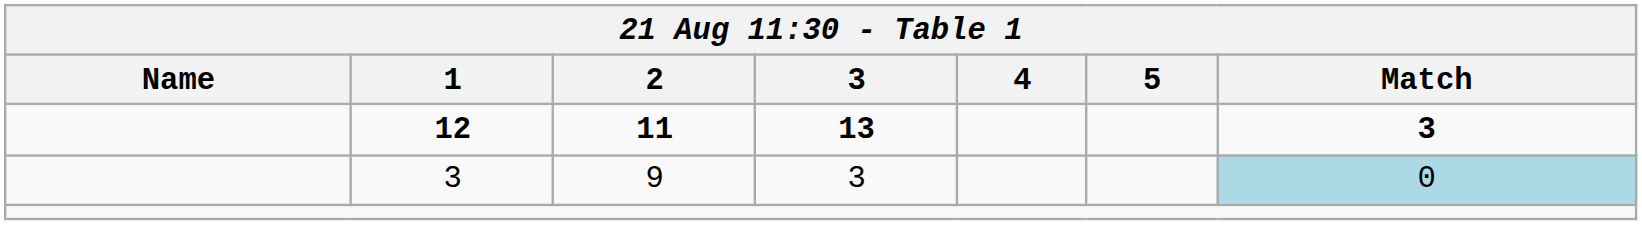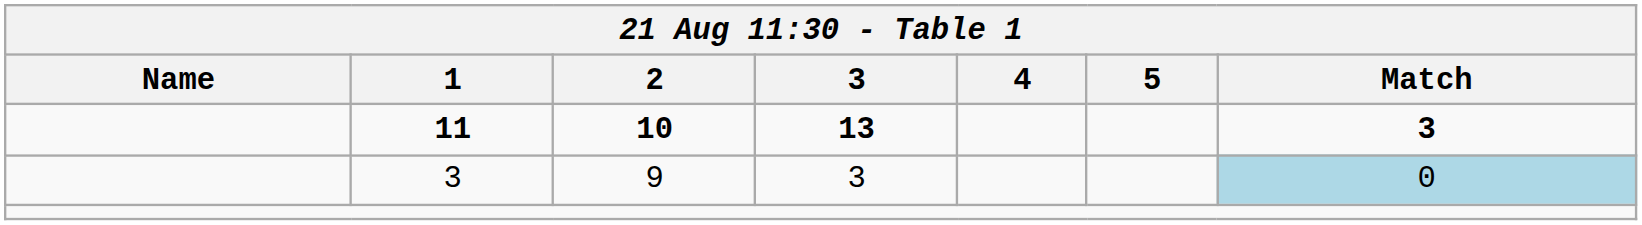(453, 130) 12 -> (453, 130) 11
(655, 130) 11 -> (655, 130) 10
